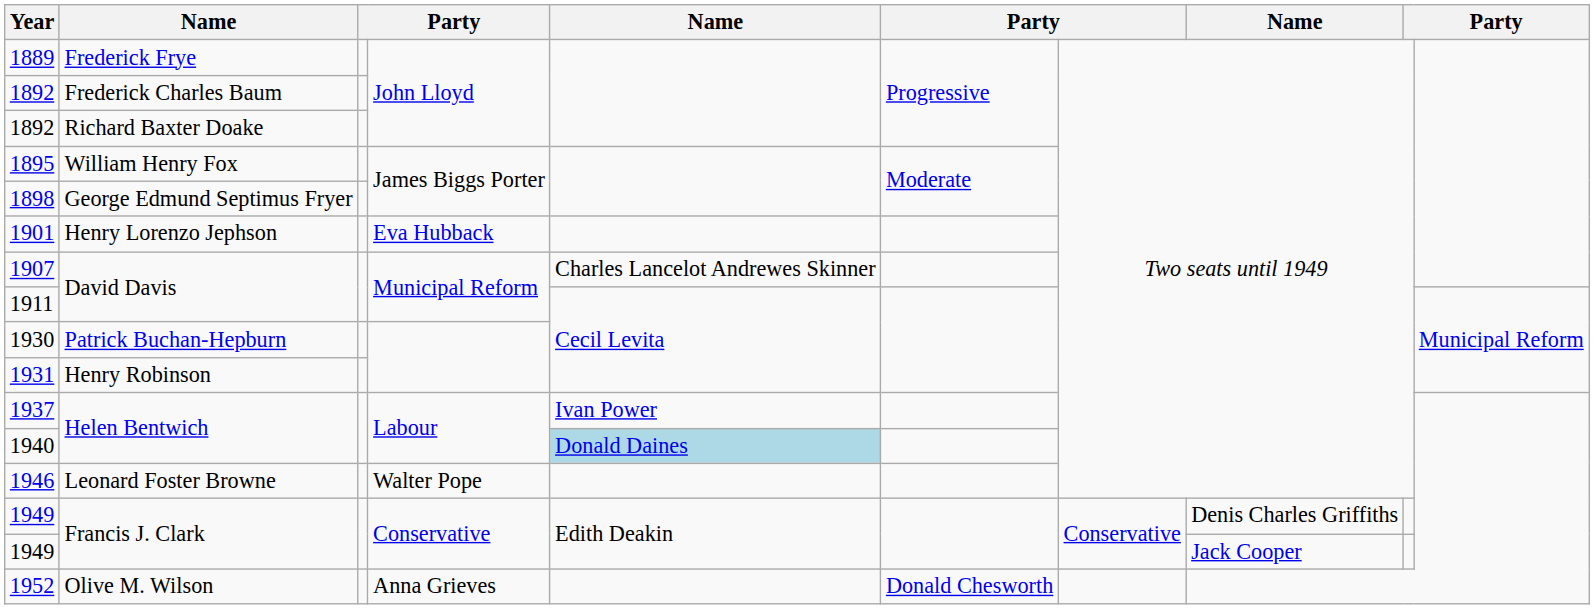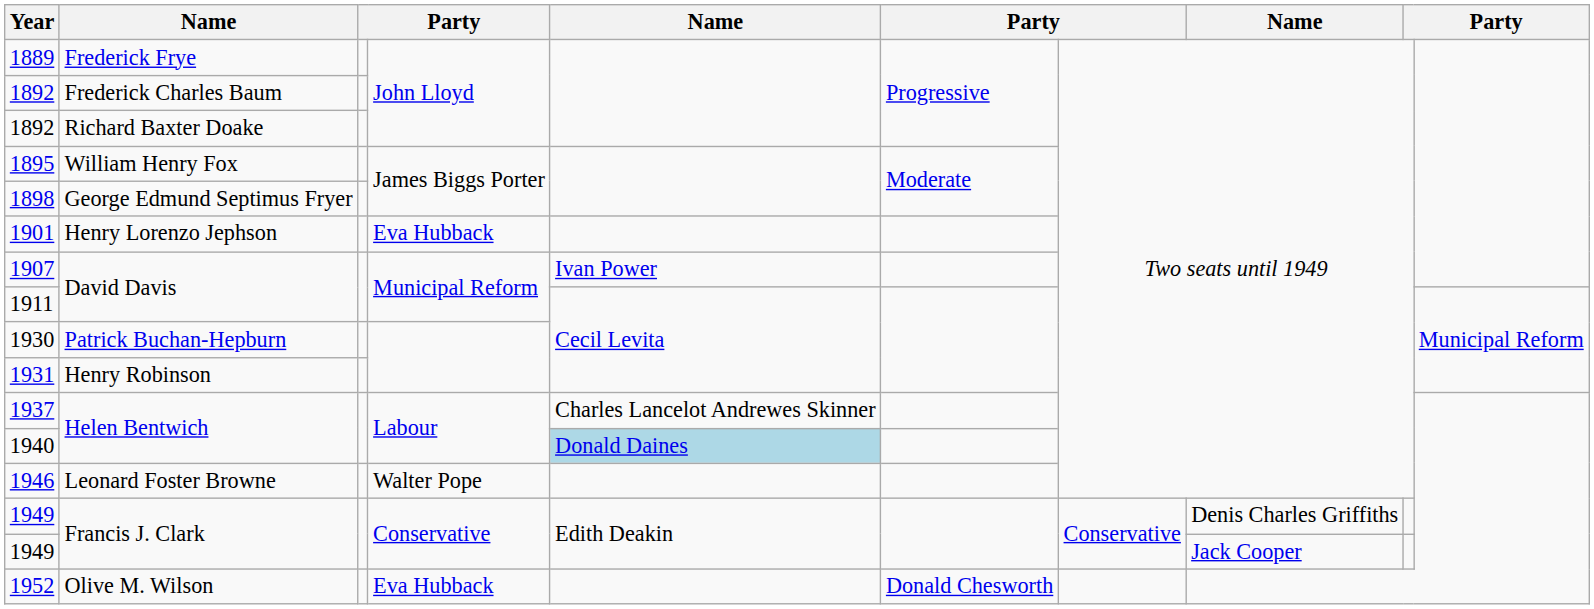(715, 269) Charles Lancelot Andrewes Skinner -> (606, 269) Ivan Power
(606, 410) Ivan Power -> (715, 410) Charles Lancelot Andrewes Skinner
(435, 586) Anna Grieves -> (433, 586) Eva Hubback
